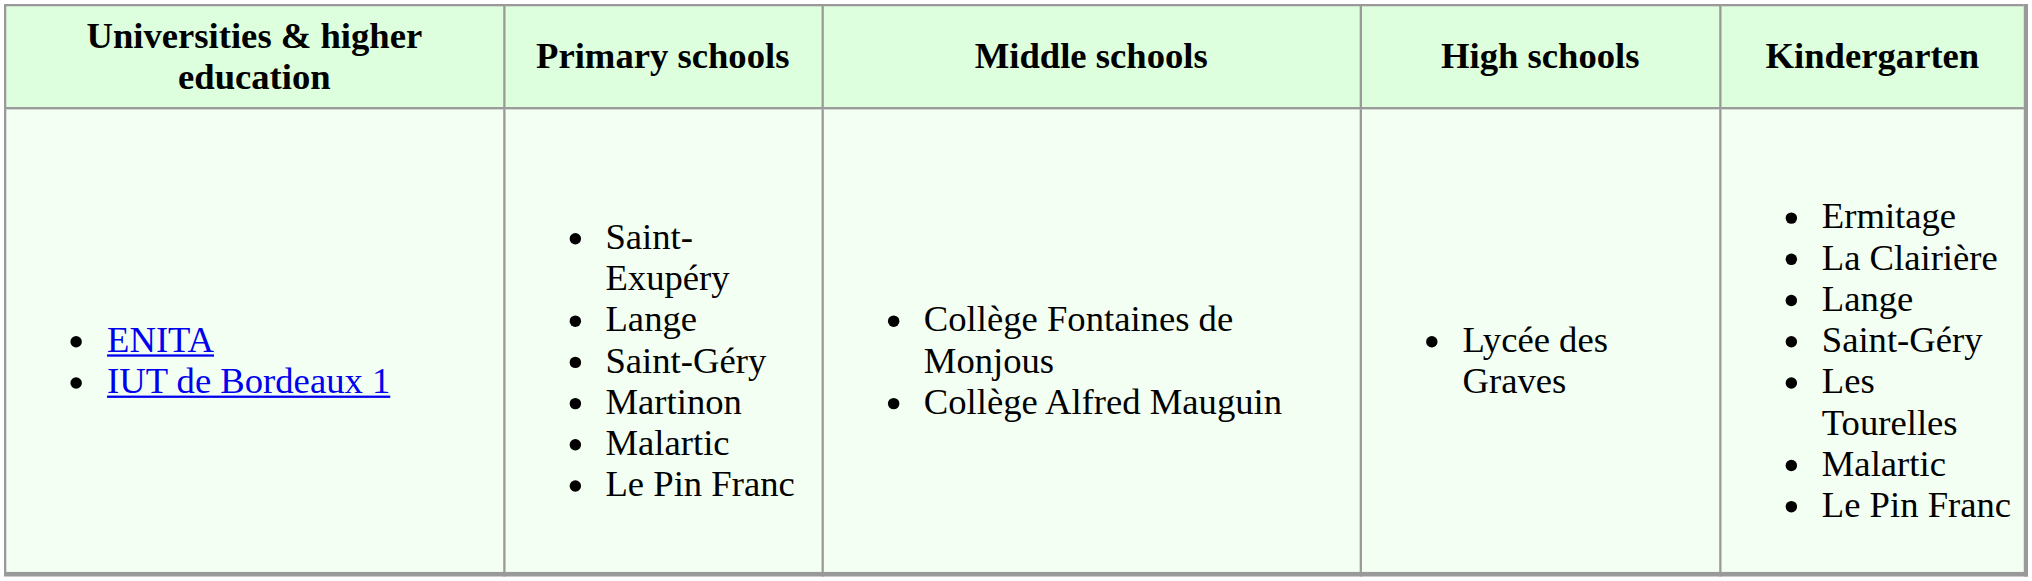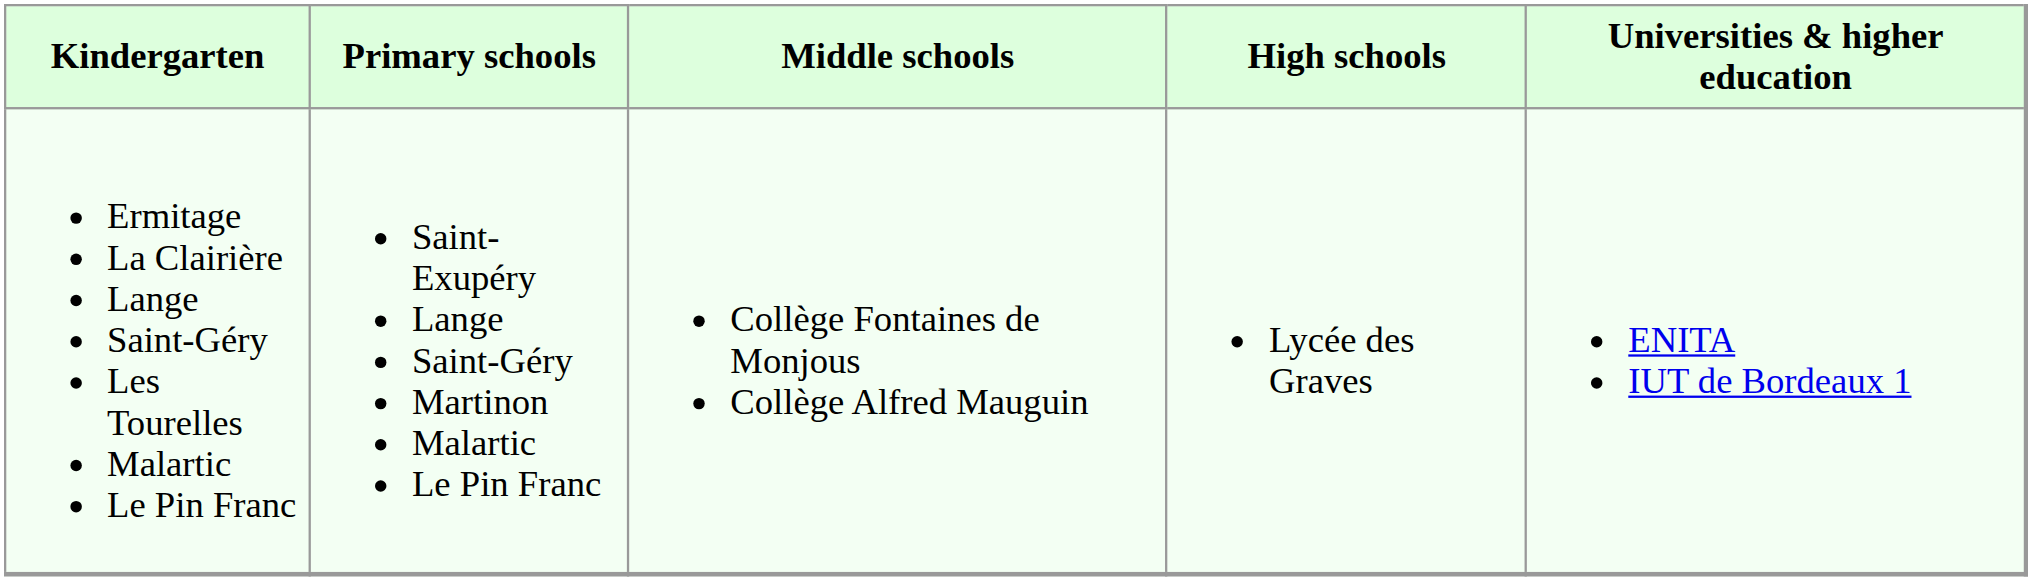columns swapped: (1872, 56) <-> (254, 56)
